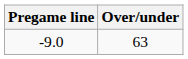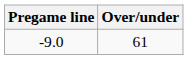(140, 41) 63 -> (140, 41) 61
